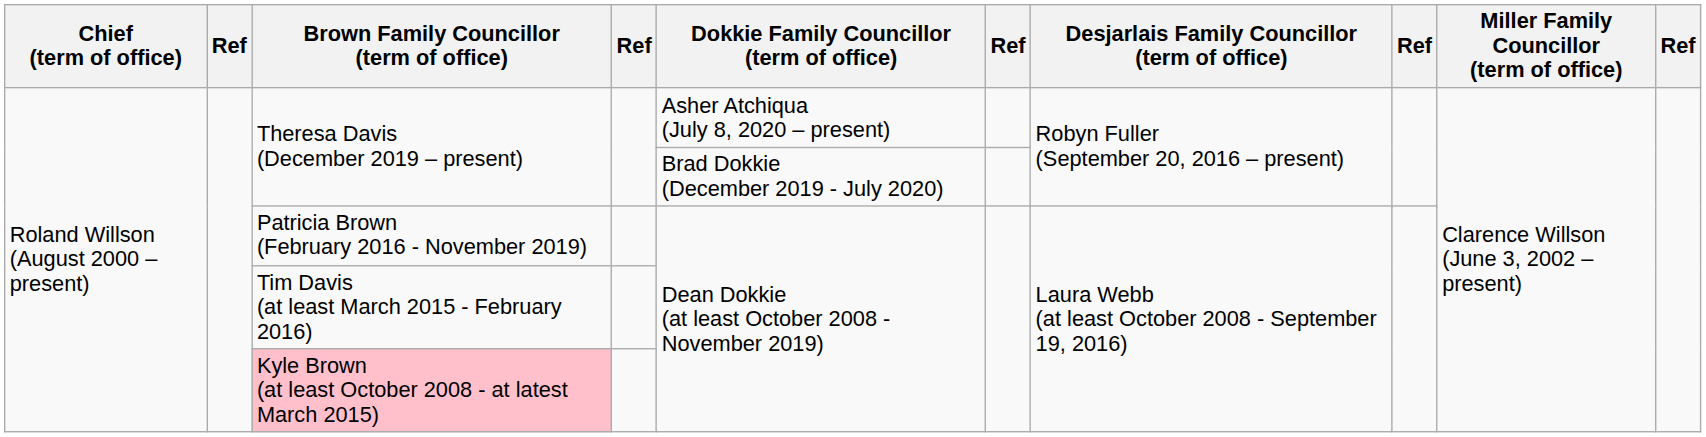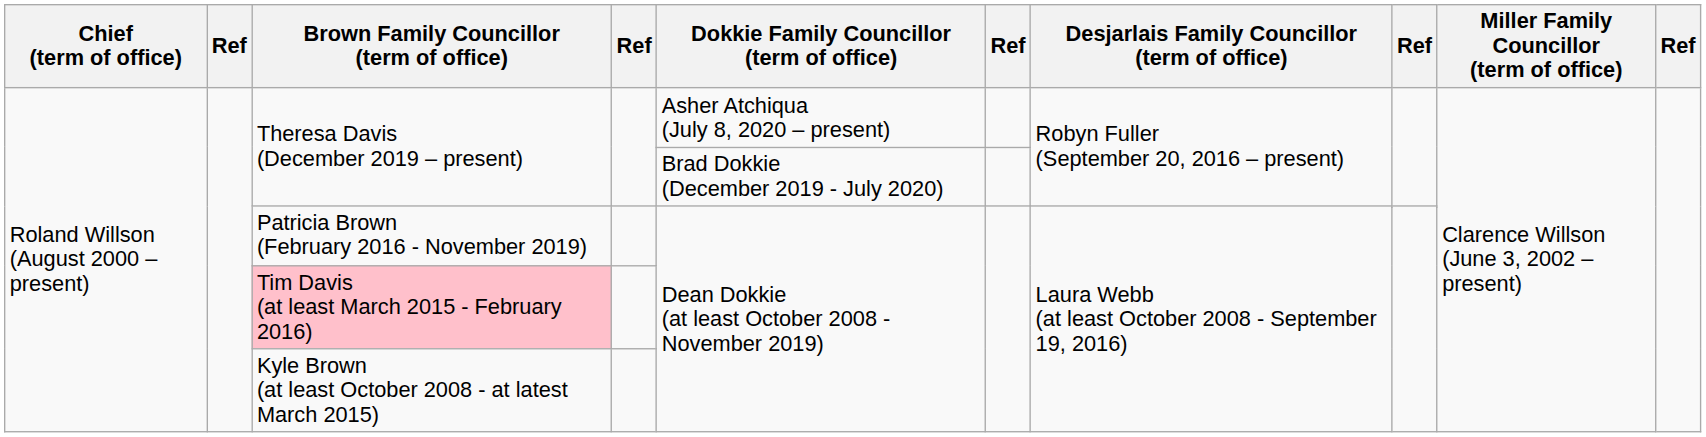(409, 306) no background -> (409, 306) pink background
(412, 390) pink background -> (412, 390) no background
